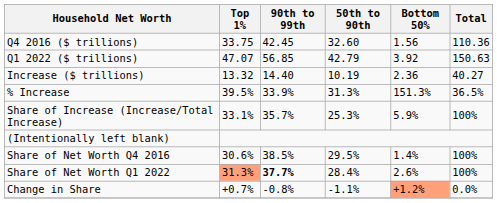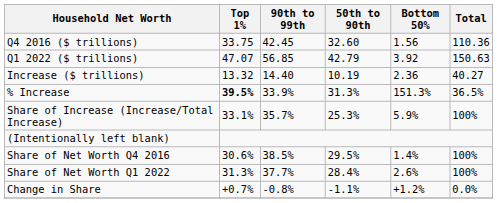(238, 93) normal -> (238, 93) bold
(238, 172) lightsalmon background -> (238, 172) no background
(278, 172) bold -> (278, 172) normal
(409, 189) lightsalmon background -> (409, 189) no background
